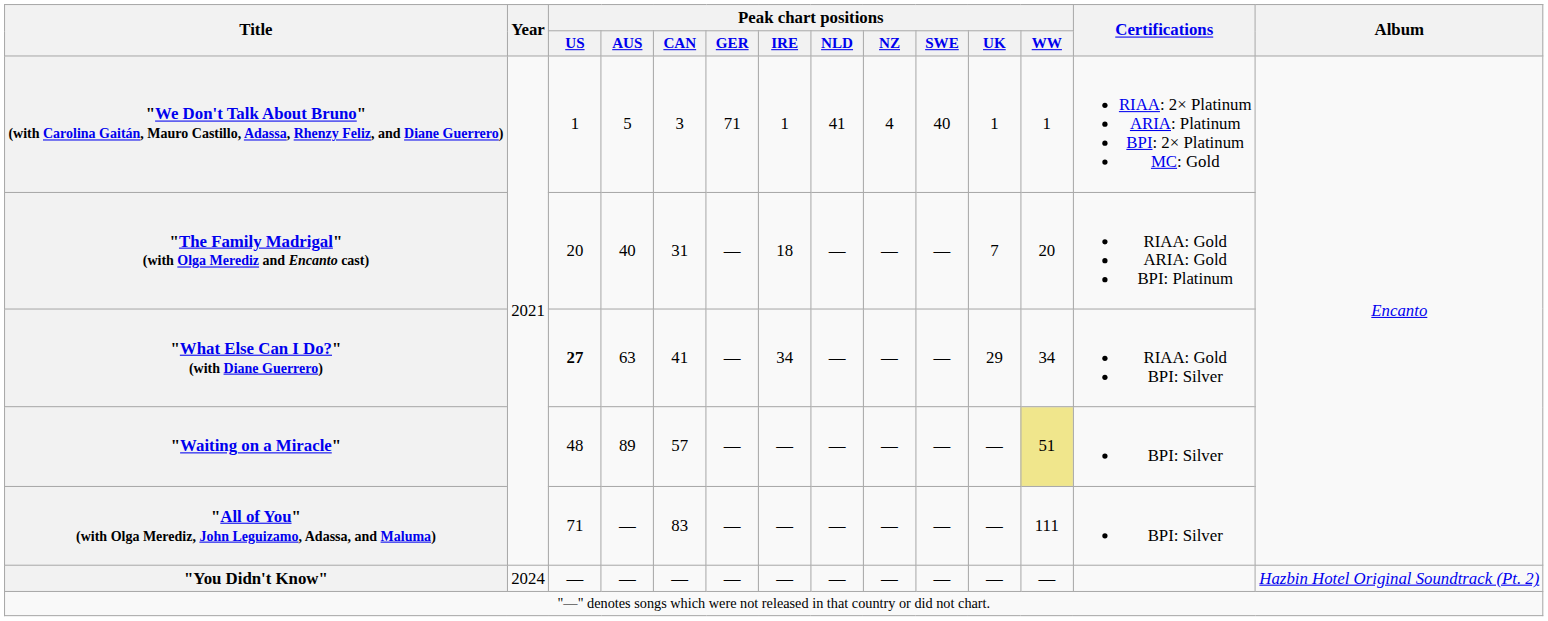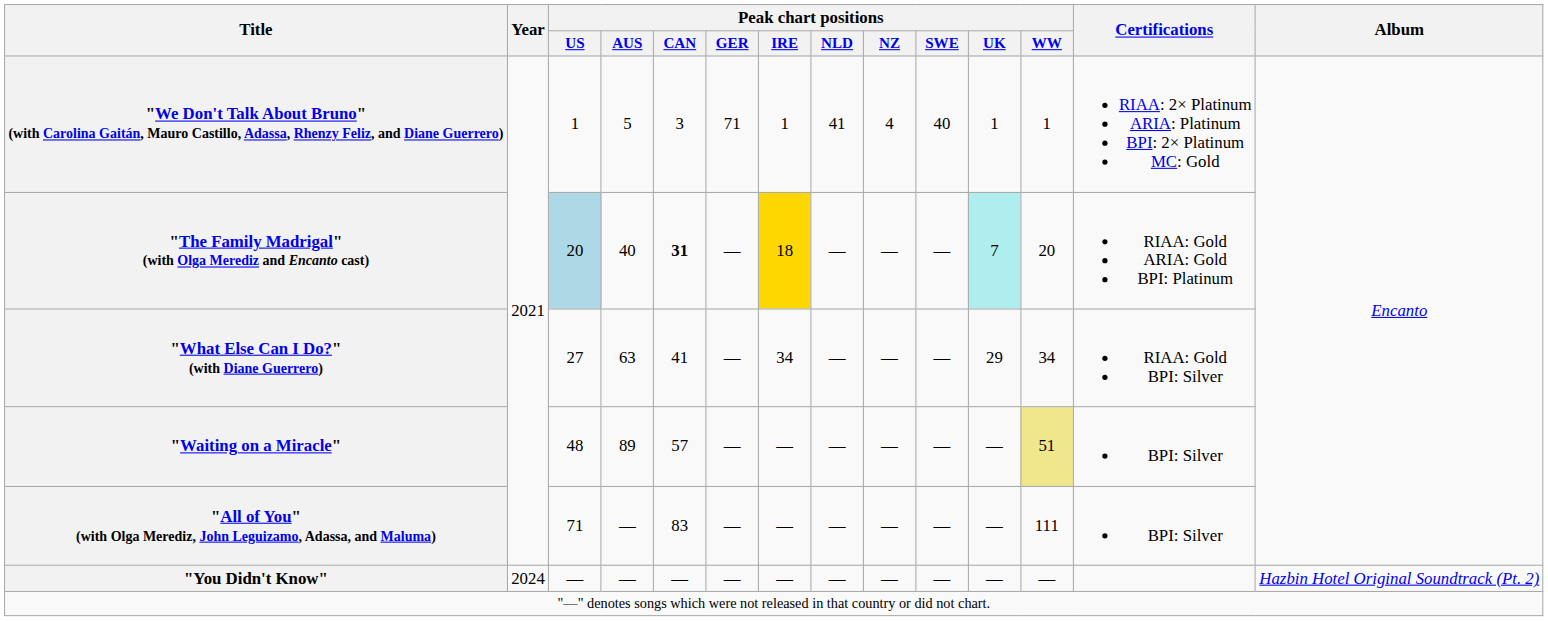(575, 250) no background -> (575, 250) lightblue background
(680, 250) normal -> (680, 250) bold
(785, 250) no background -> (785, 250) gold background
(994, 250) no background -> (994, 250) paleturquoise background
(575, 357) bold -> (575, 357) normal
